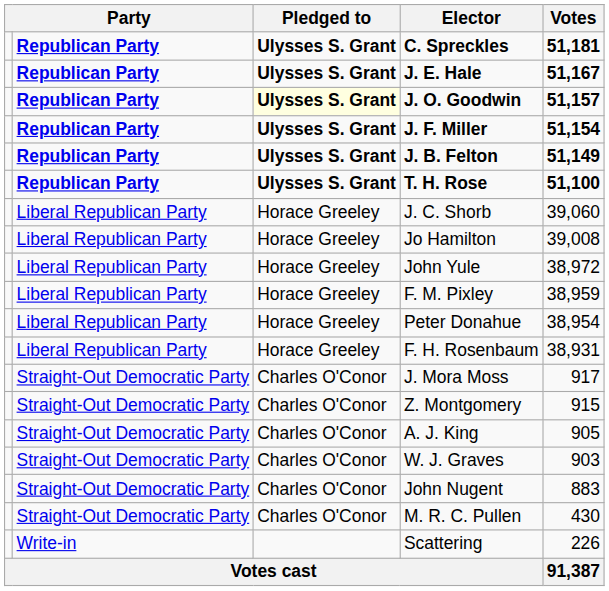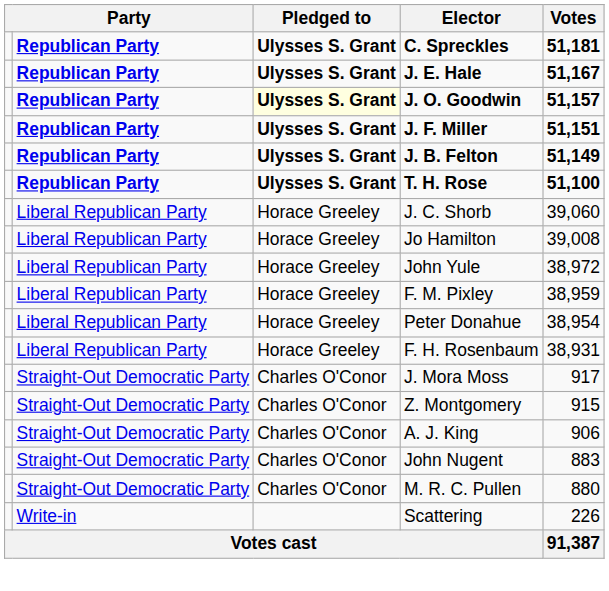(573, 128) 51,154 -> (573, 128) 51,151
(585, 433) 905 -> (585, 433) 906
- row: (454, 460)
(585, 516) 430 -> (585, 488) 880
